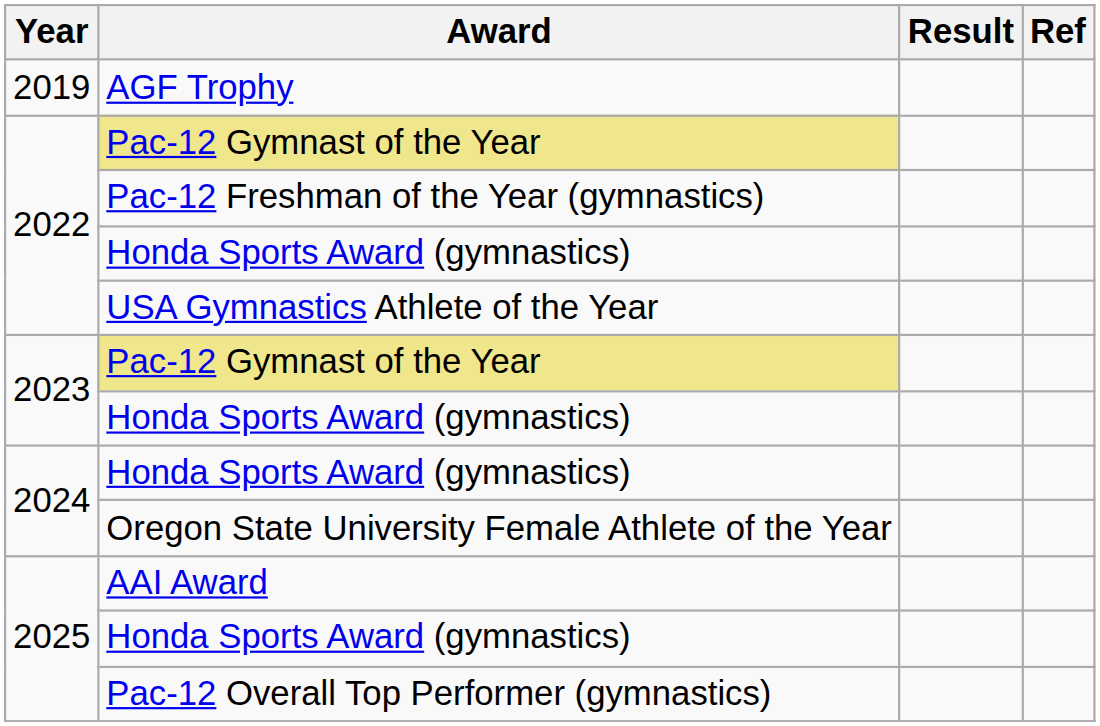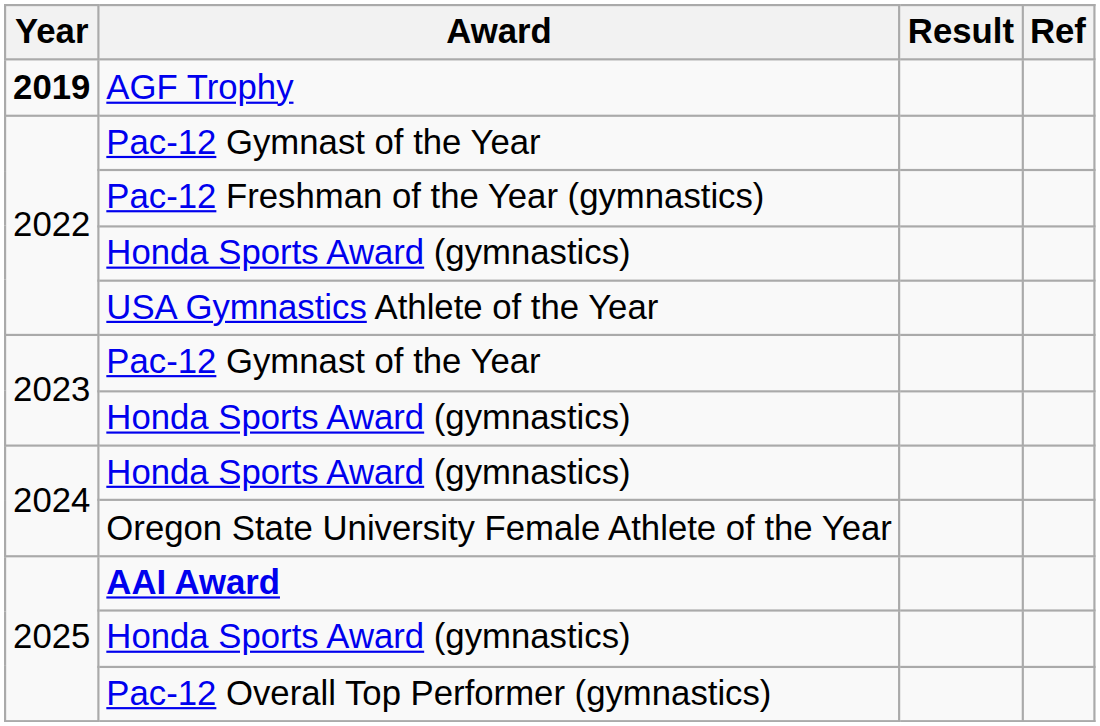(52, 87) normal -> (52, 87) bold
(323, 142) khaki background -> (323, 142) no background
(323, 362) khaki background -> (323, 362) no background
(187, 582) normal -> (193, 582) bold
